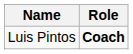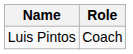(103, 37) bold -> (102, 37) normal
